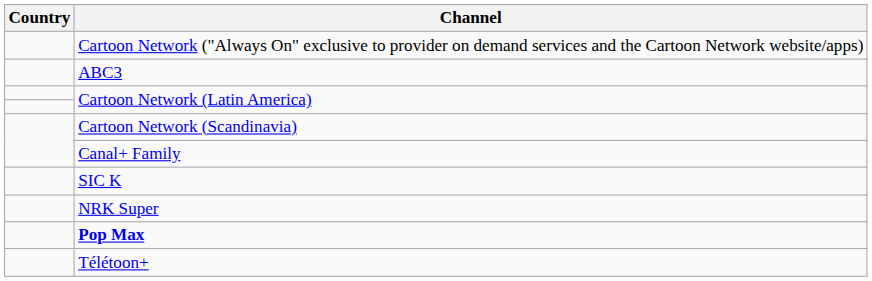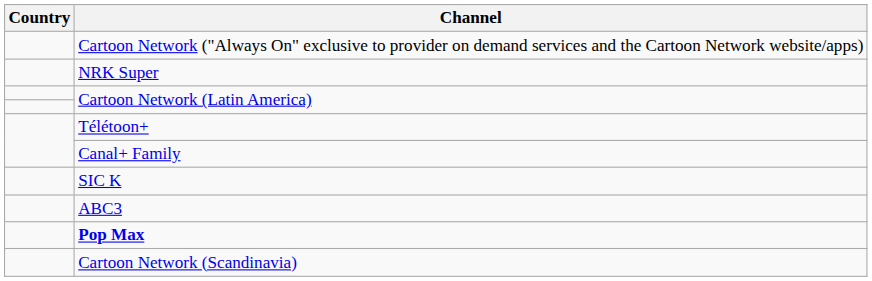(100, 72) ABC3 -> (118, 72) NRK Super
(188, 126) Cartoon Network (Scandinavia) -> (113, 126) Télétoon+
(118, 208) NRK Super -> (100, 208) ABC3
(113, 262) Télétoon+ -> (188, 262) Cartoon Network (Scandinavia)
